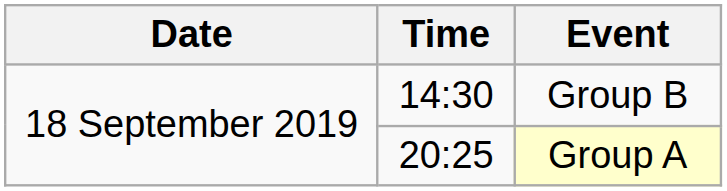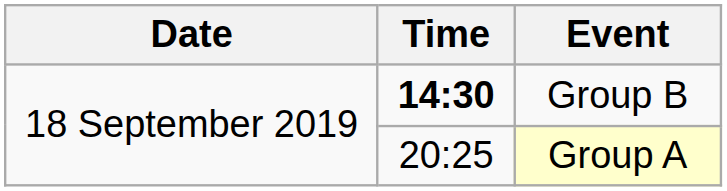(446, 94) normal -> (446, 94) bold
